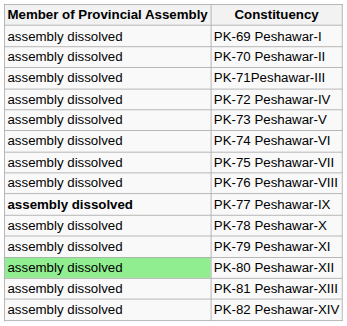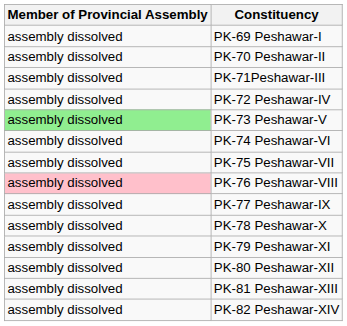(65, 120) no background -> (65, 120) lightgreen background
(65, 183) no background -> (65, 183) pink background
(70, 204) bold -> (65, 204) normal
(65, 267) lightgreen background -> (65, 267) no background
